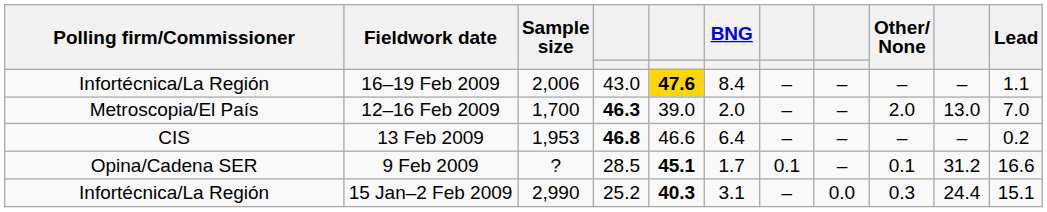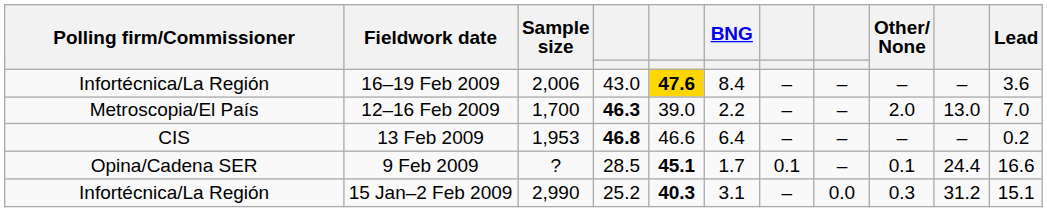(1016, 83) 1.1 -> (1016, 83) 3.6
(732, 110) 2.0 -> (732, 110) 2.2
(962, 165) 31.2 -> (962, 165) 24.4
(962, 193) 24.4 -> (962, 193) 31.2
